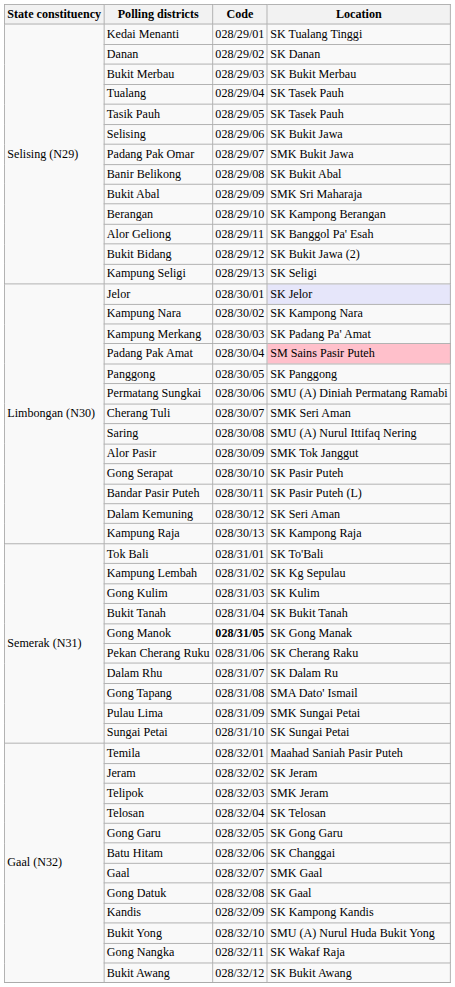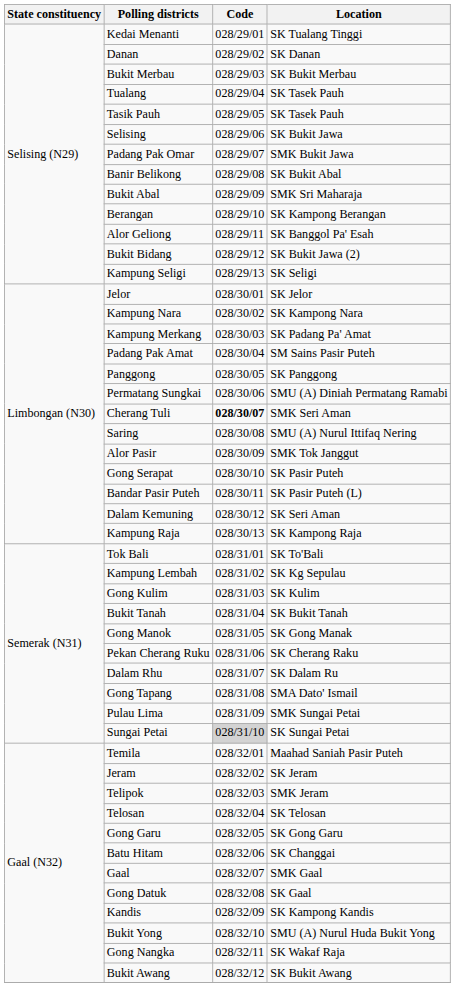(291, 293) lavender background -> (291, 293) no background
(322, 353) pink background -> (322, 353) no background
(240, 413) normal -> (240, 413) bold
(240, 633) bold -> (240, 633) normal
(240, 732) no background -> (240, 732) lightgrey background
